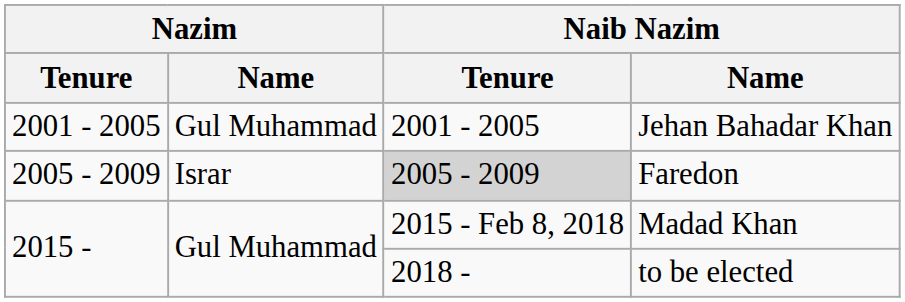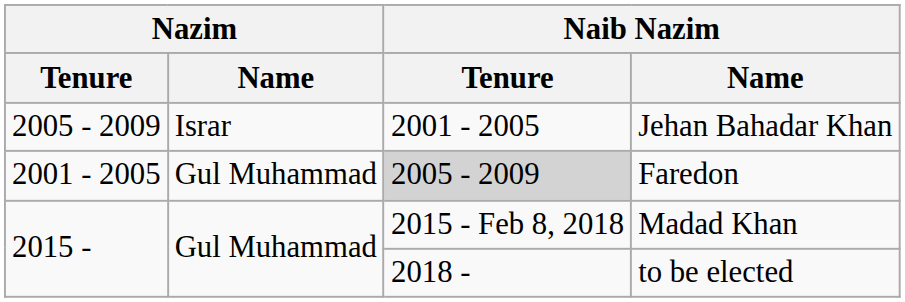(86, 126) 2001 - 2005 -> (86, 126) 2005 - 2009
(276, 126) Gul Muhammad -> (203, 126) Israr
(86, 175) 2005 - 2009 -> (86, 175) 2001 - 2005
(203, 175) Israr -> (276, 175) Gul Muhammad
